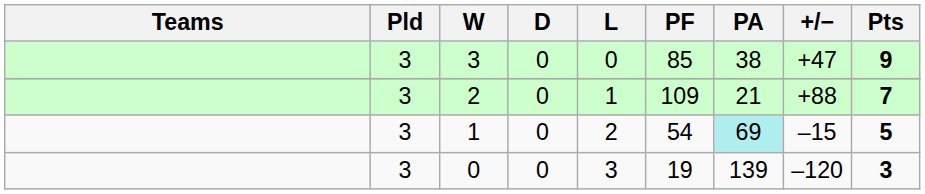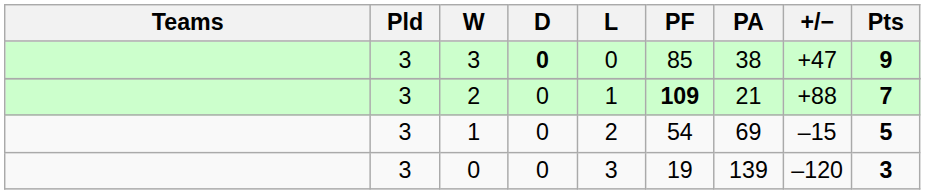(542, 59) normal -> (542, 59) bold
(680, 96) normal -> (680, 96) bold
(748, 133) paleturquoise background -> (748, 133) no background
